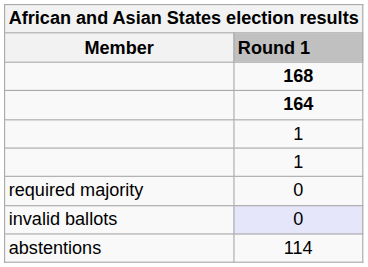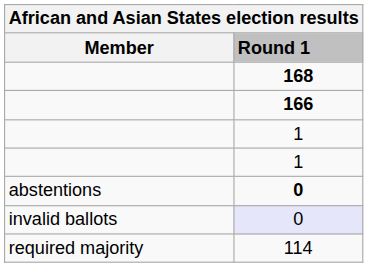(298, 104) 164 -> (298, 104) 166
(76, 190) required majority -> (55, 190) abstentions
(298, 190) normal -> (298, 190) bold
(55, 248) abstentions -> (76, 248) required majority
